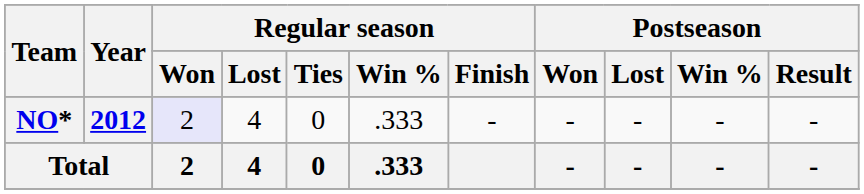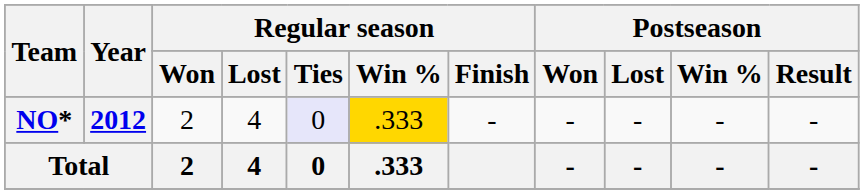(187, 119) lavender background -> (187, 119) no background
(318, 119) no background -> (318, 119) lavender background
(399, 119) no background -> (399, 119) gold background
